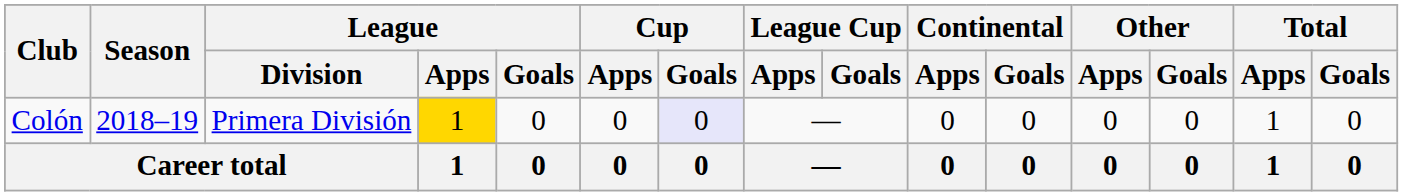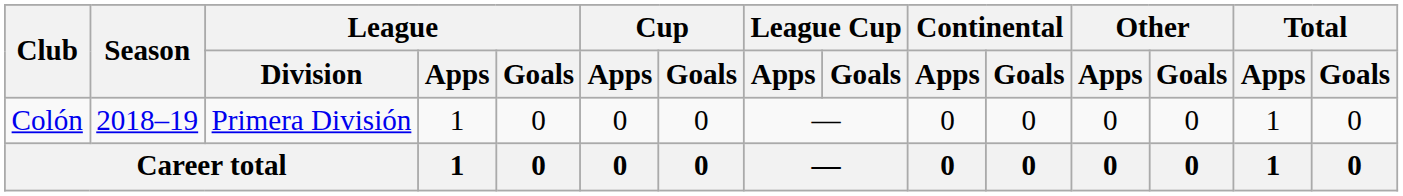(457, 119) gold background -> (457, 119) no background
(701, 119) lavender background -> (701, 119) no background
